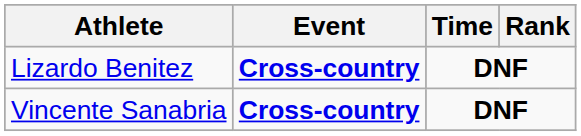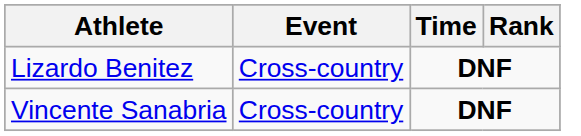(329, 68) bold -> (321, 68) normal
(329, 110) bold -> (321, 110) normal
